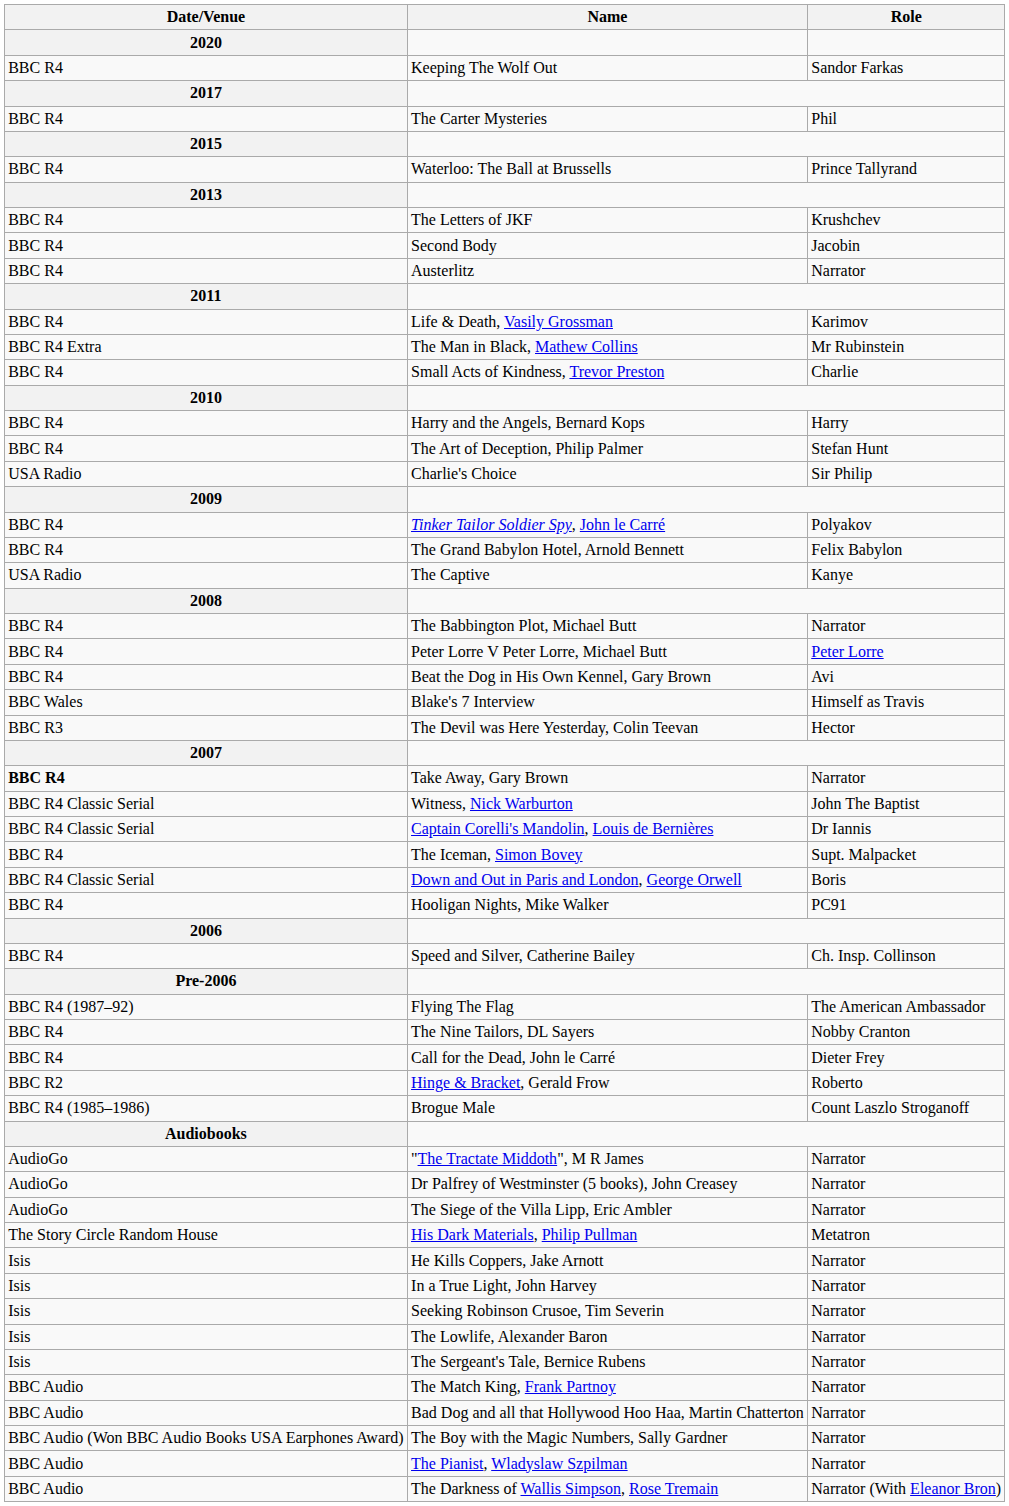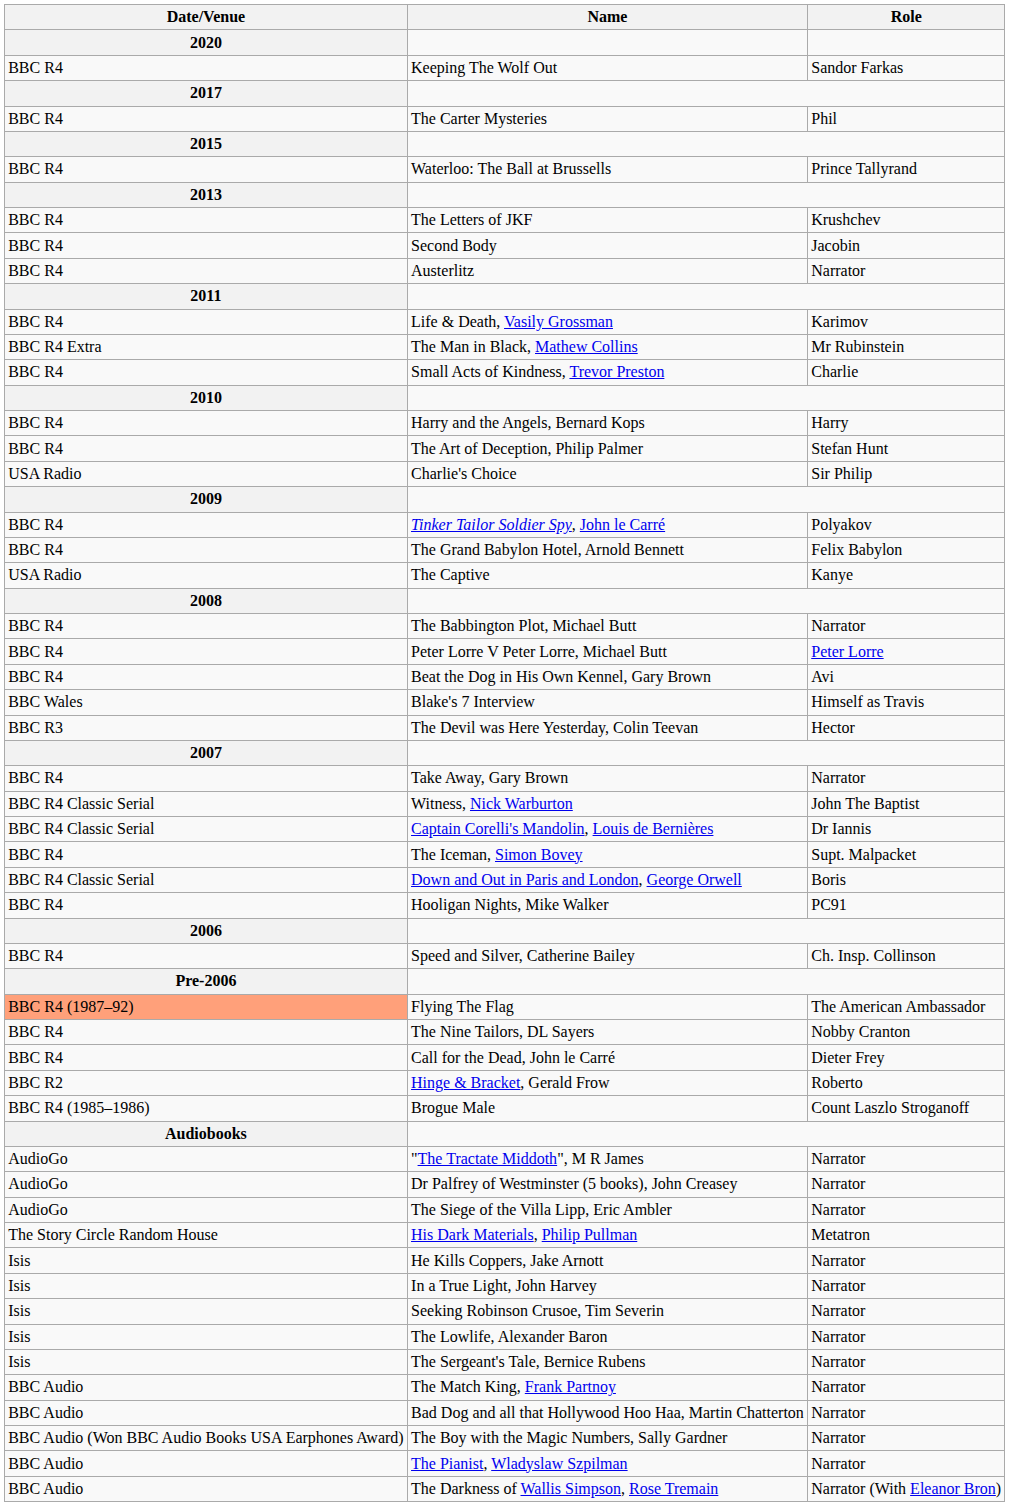(36, 778) bold -> (36, 778) normal
(71, 1006) no background -> (71, 1006) lightsalmon background
